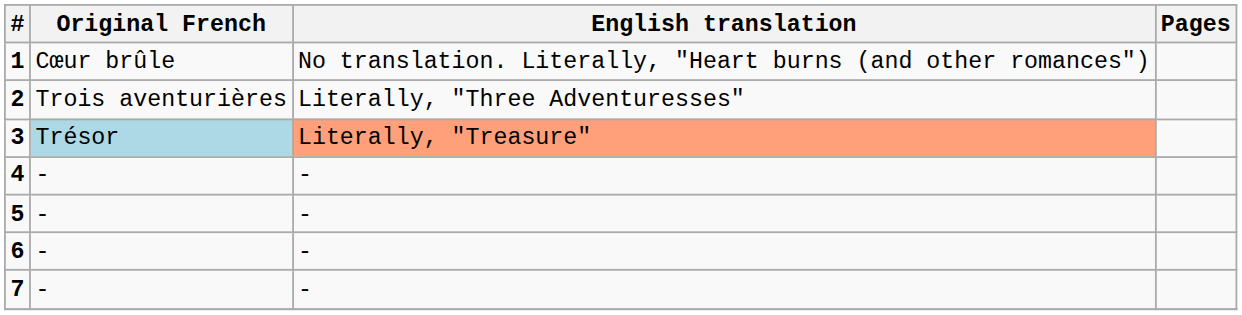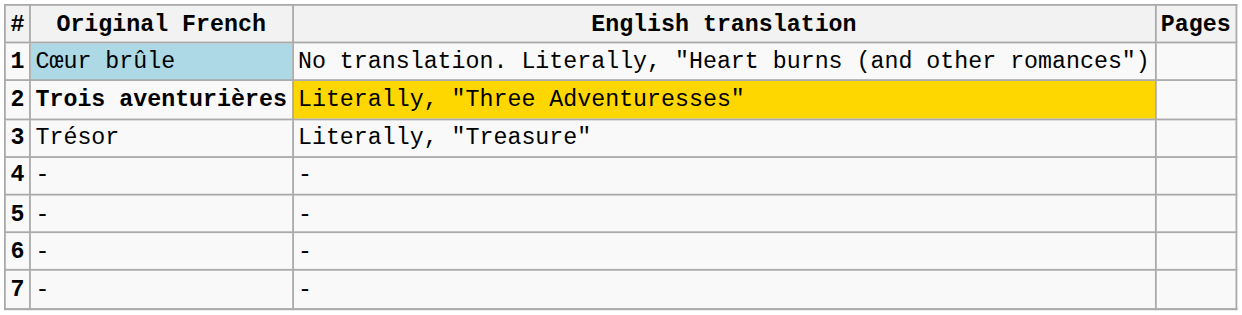(105, 62) no background -> (105, 62) lightblue background
(161, 100) normal -> (161, 100) bold
(521, 100) no background -> (521, 100) gold background
(77, 138) lightblue background -> (77, 138) no background
(445, 138) lightsalmon background -> (445, 138) no background
